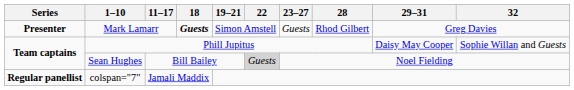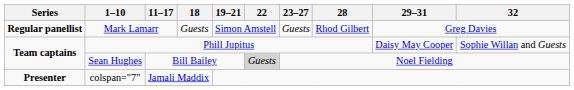(45, 28) Presenter -> (45, 28) Regular panellist
(194, 28) bold -> (194, 28) normal
(45, 77) Regular panellist -> (45, 77) Presenter
